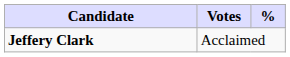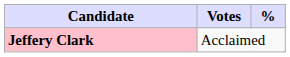(51, 39) no background -> (51, 39) pink background
